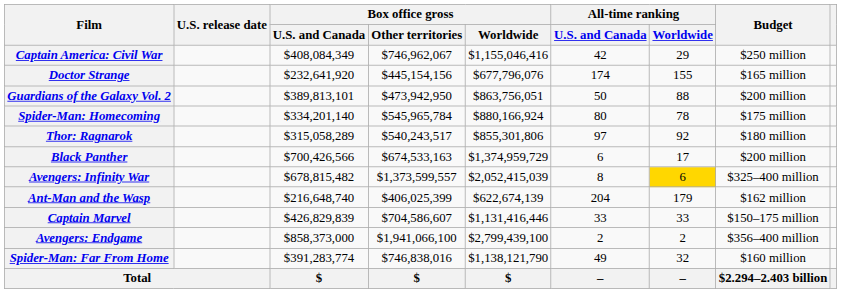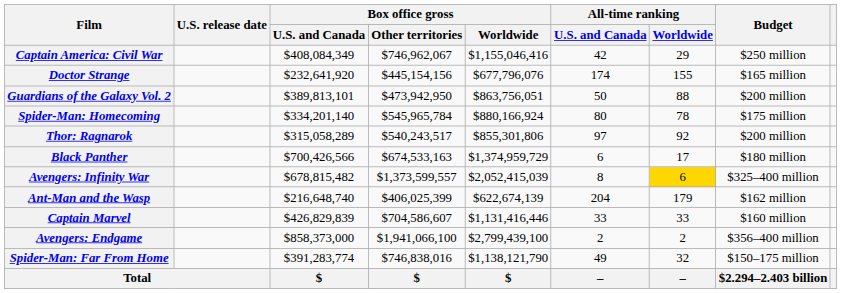(773, 136) $180 million -> (773, 136) $200 million
(773, 156) $200 million -> (773, 156) $180 million
(773, 217) $150–175 million -> (773, 217) $160 million
(773, 258) $160 million -> (773, 258) $150–175 million
